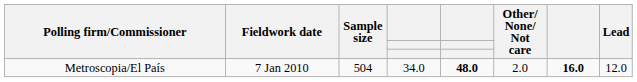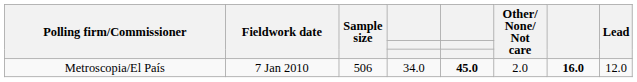(363, 68) 504 -> (363, 68) 506
(467, 68) 48.0 -> (467, 68) 45.0
